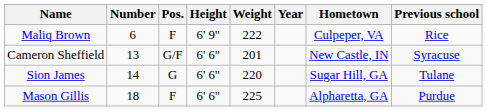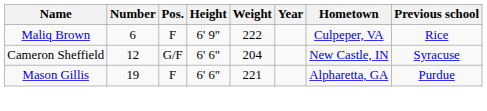(133, 55) 13 -> (133, 55) 12
(252, 55) 201 -> (252, 55) 204
- row: (56, 75)
(133, 95) 18 -> (133, 75) 19
(252, 95) 225 -> (252, 75) 221
